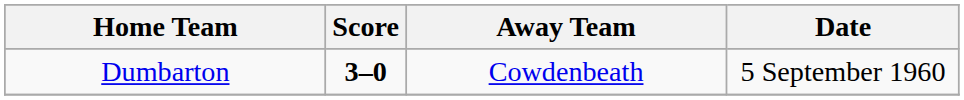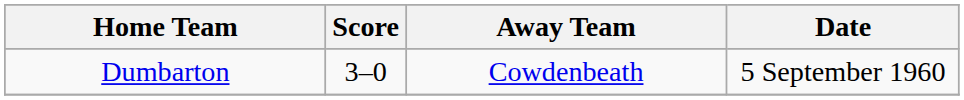(366, 71) bold -> (366, 71) normal
